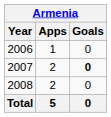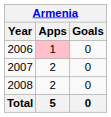(53, 49) no background -> (53, 49) pink background
(88, 67) bold -> (88, 67) normal
